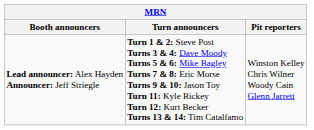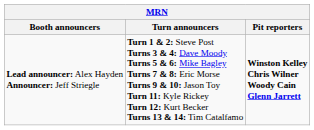(276, 80) normal -> (277, 80) bold
